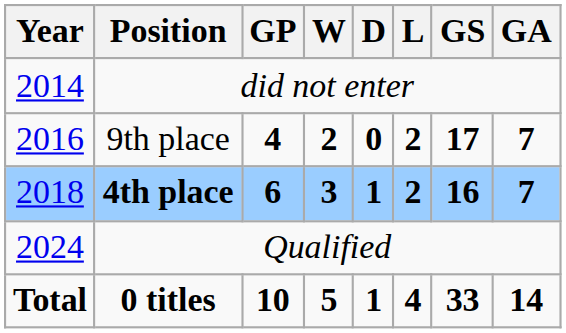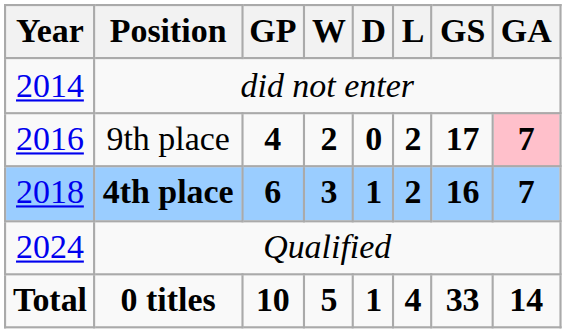(526, 138) no background -> (526, 138) pink background
